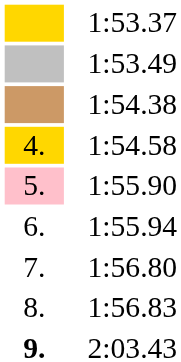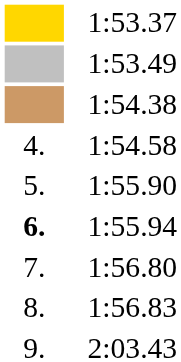(34, 144) gold background -> (34, 144) no background
(34, 185) pink background -> (34, 185) no background
(34, 226) normal -> (34, 226) bold
(34, 348) bold -> (34, 348) normal
